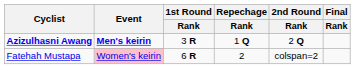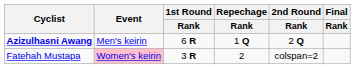(124, 41) bold -> (122, 41) normal
(189, 41) 3 R -> (189, 41) 6 R
(189, 56) 6 R -> (189, 56) 3 R
